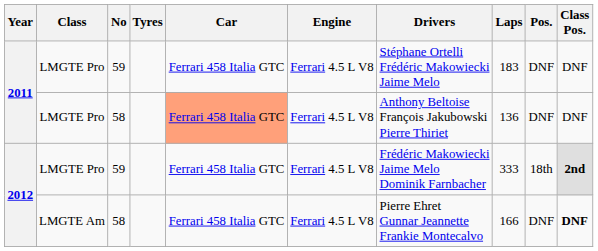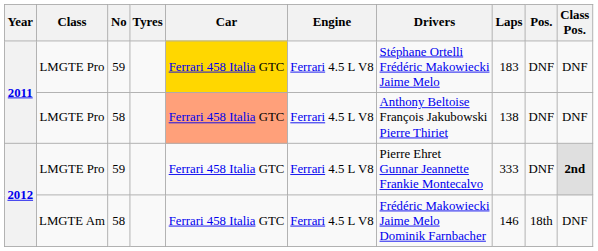(226, 66) no background -> (226, 66) gold background
(509, 118) 136 -> (509, 118) 138
(435, 169) Frédéric Makowiecki Jaime Melo Dominik Farnbacher -> (431, 169) Pierre Ehret Gunnar Jeannette Frankie Montecalvo
(541, 169) 18th -> (541, 169) DNF
(431, 221) Pierre Ehret Gunnar Jeannette Frankie Montecalvo -> (435, 221) Frédéric Makowiecki Jaime Melo Dominik Farnbacher
(509, 221) 166 -> (509, 221) 146
(541, 221) DNF -> (541, 221) 18th
(575, 221) bold -> (575, 221) normal
